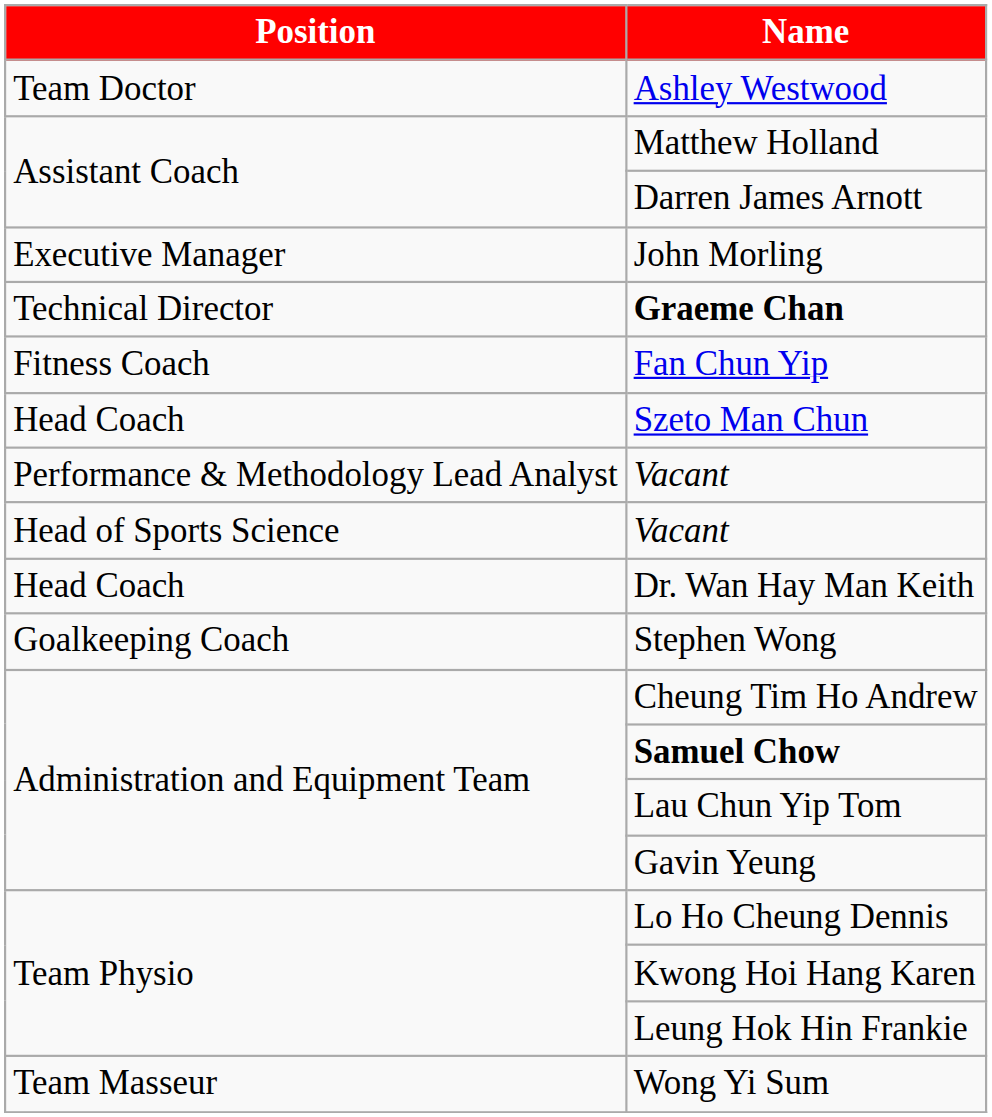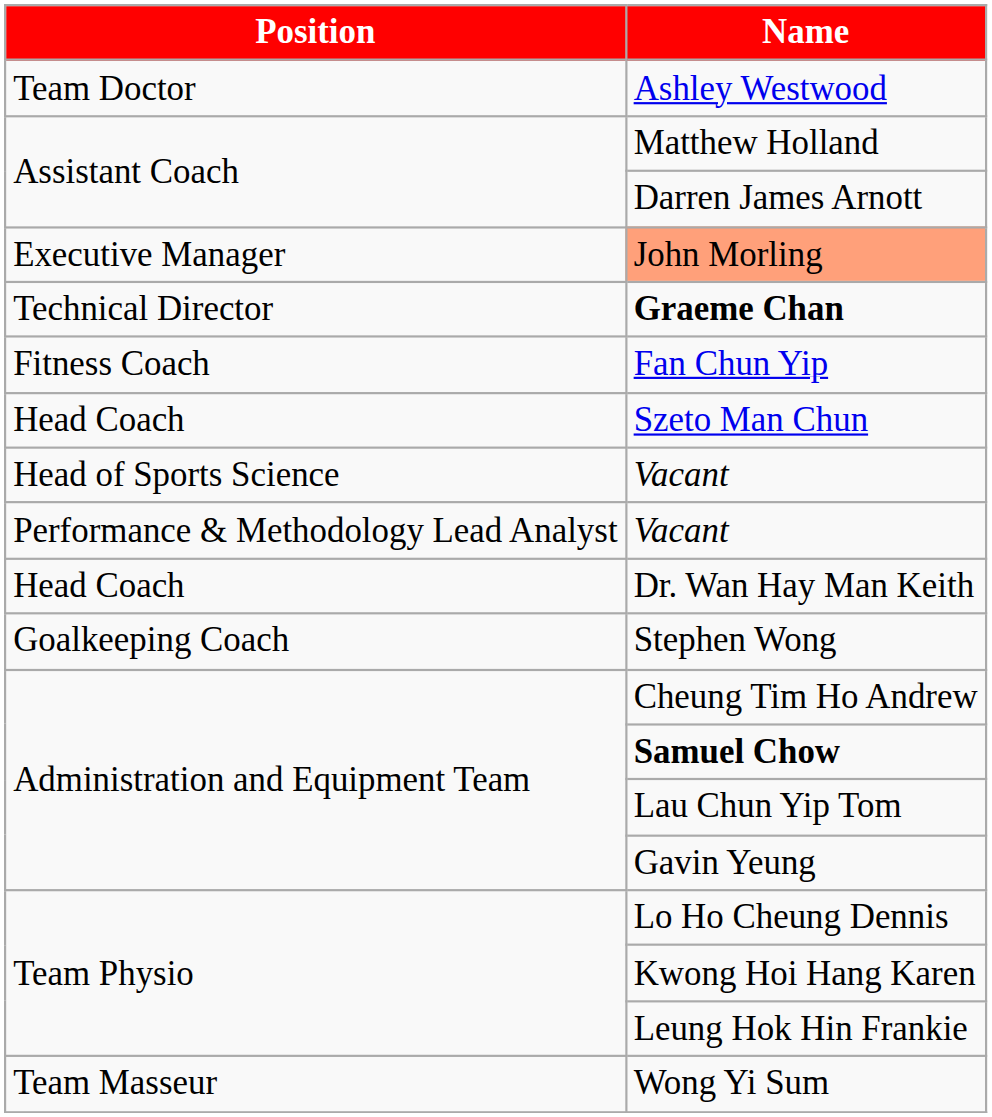(728, 253) no background -> (728, 253) lightsalmon background
(315, 474) Performance & Methodology Lead Analyst -> (176, 474) Head of Sports Science
(176, 530) Head of Sports Science -> (315, 530) Performance & Methodology Lead Analyst
